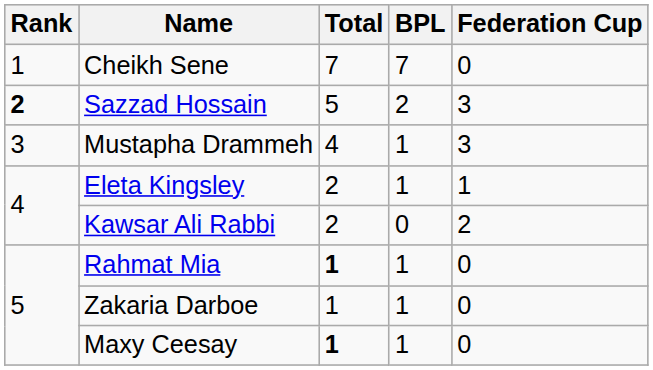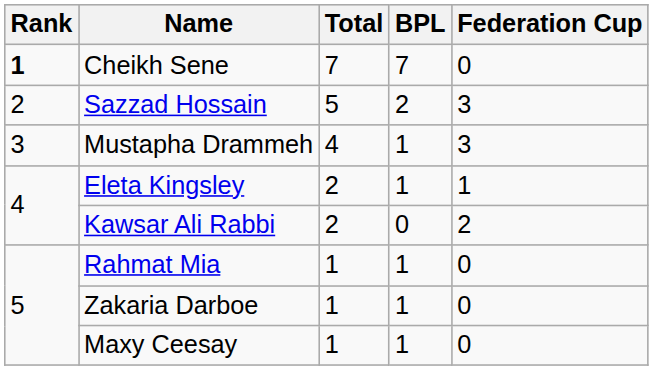(18, 64) normal -> (18, 64) bold
(18, 104) bold -> (18, 104) normal
(332, 265) bold -> (332, 265) normal
(332, 345) bold -> (332, 345) normal
